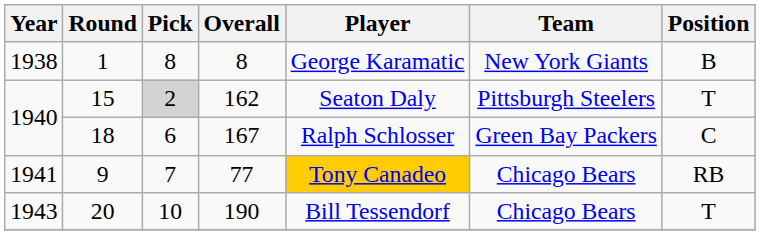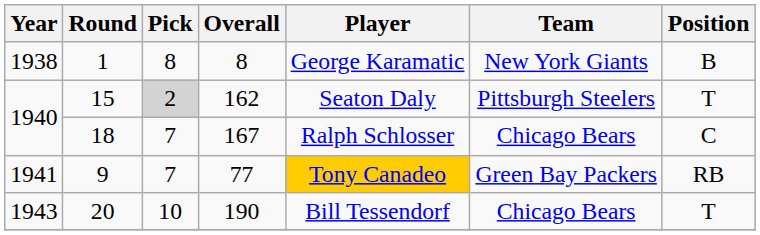(170, 135) 6 -> (170, 135) 7
(566, 135) Green Bay Packers -> (566, 135) Chicago Bears
(566, 173) Chicago Bears -> (566, 173) Green Bay Packers
